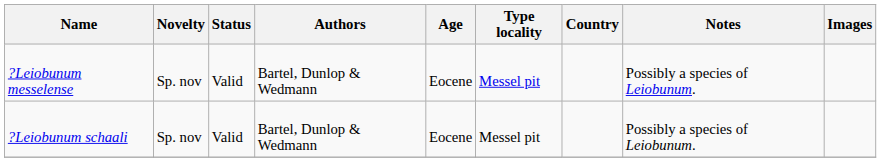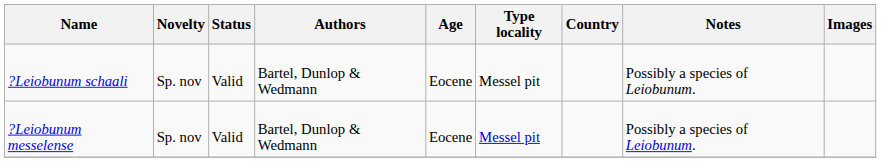rows swapped: (45, 80) <-> (68, 137)
